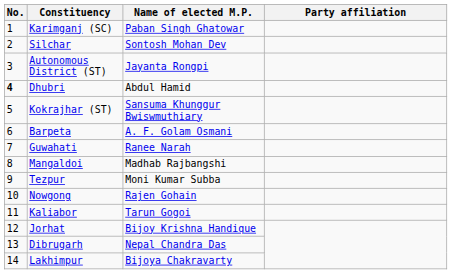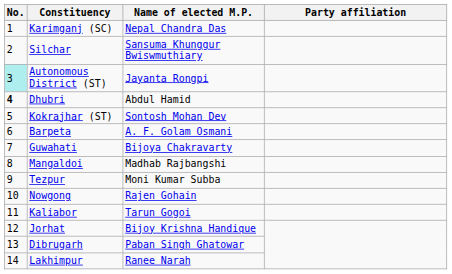(185, 29) Paban Singh Ghatowar -> (176, 29) Nepal Chandra Das
(176, 45) Sontosh Mohan Dev -> (173, 50) Sansuma Khunggur Bwiswmuthiary
(10, 66) no background -> (10, 78) paleturquoise background
(173, 110) Sansuma Khunggur Bwiswmuthiary -> (176, 116) Sontosh Mohan Dev
(158, 148) Ranee Narah -> (179, 148) Bijoya Chakravarty
(176, 245) Nepal Chandra Das -> (185, 245) Paban Singh Ghatowar
(179, 261) Bijoya Chakravarty -> (158, 261) Ranee Narah
